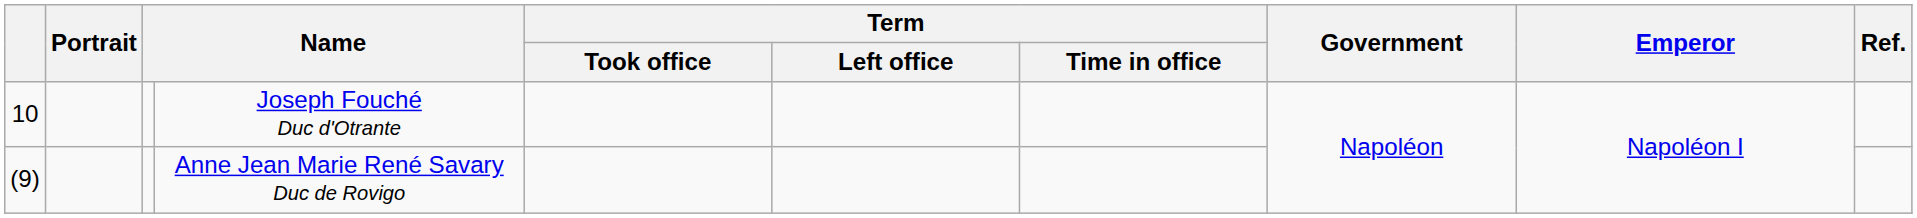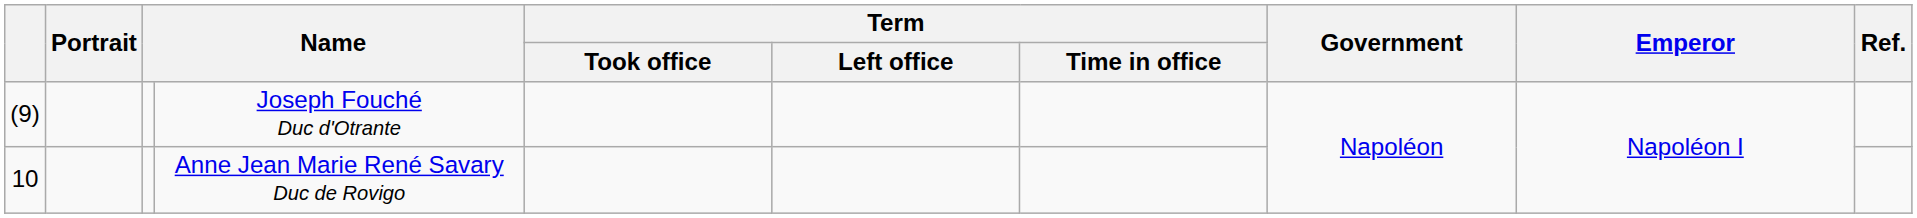(25, 113) 10 -> (25, 113) (9)
(25, 179) (9) -> (25, 179) 10
